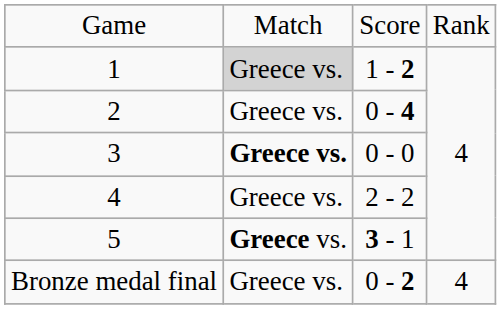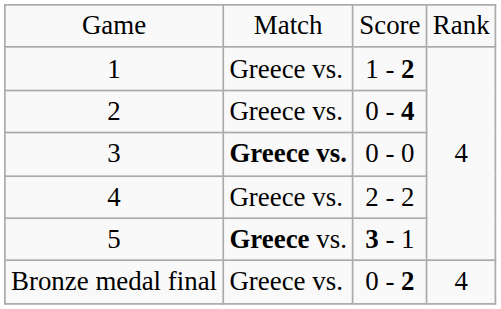(286, 68) lightgrey background -> (286, 68) no background
